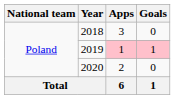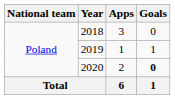(121, 49) pink background -> (121, 49) no background
(153, 49) pink background -> (153, 49) no background
(153, 67) normal -> (153, 67) bold
